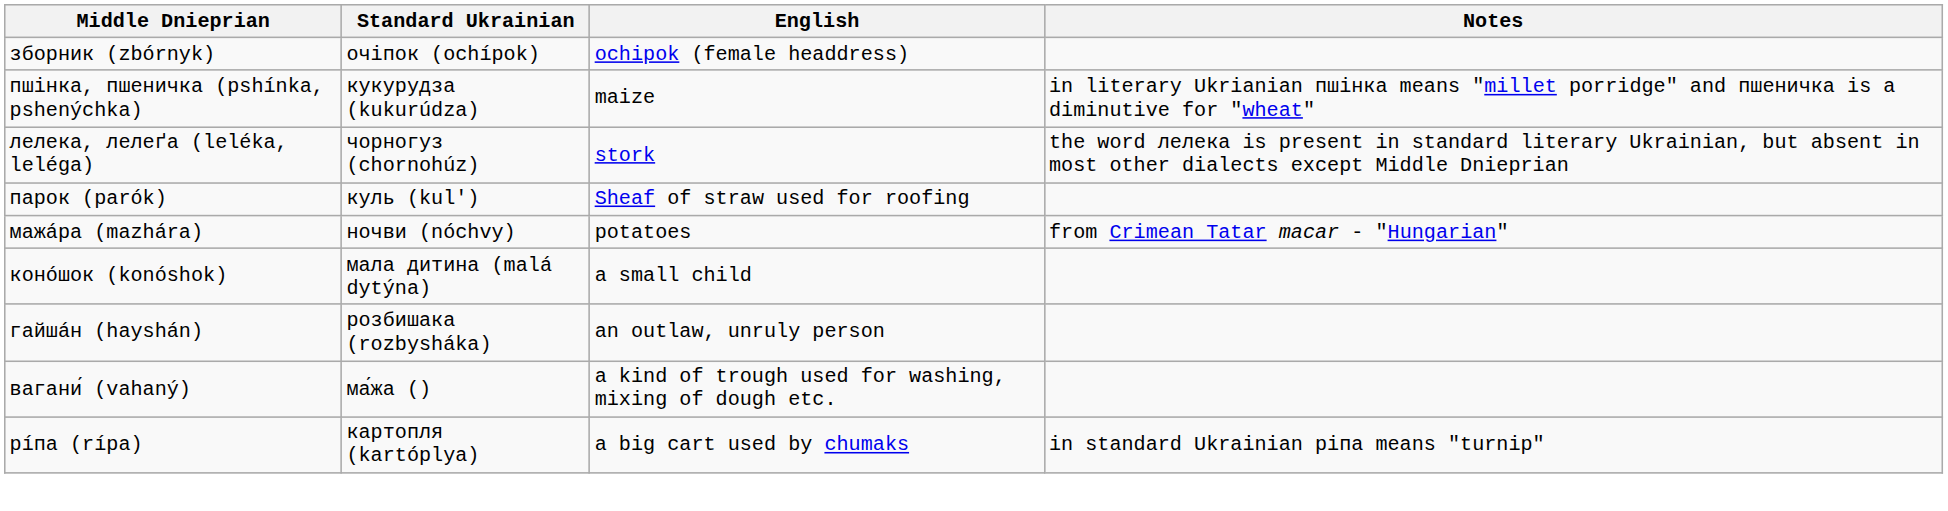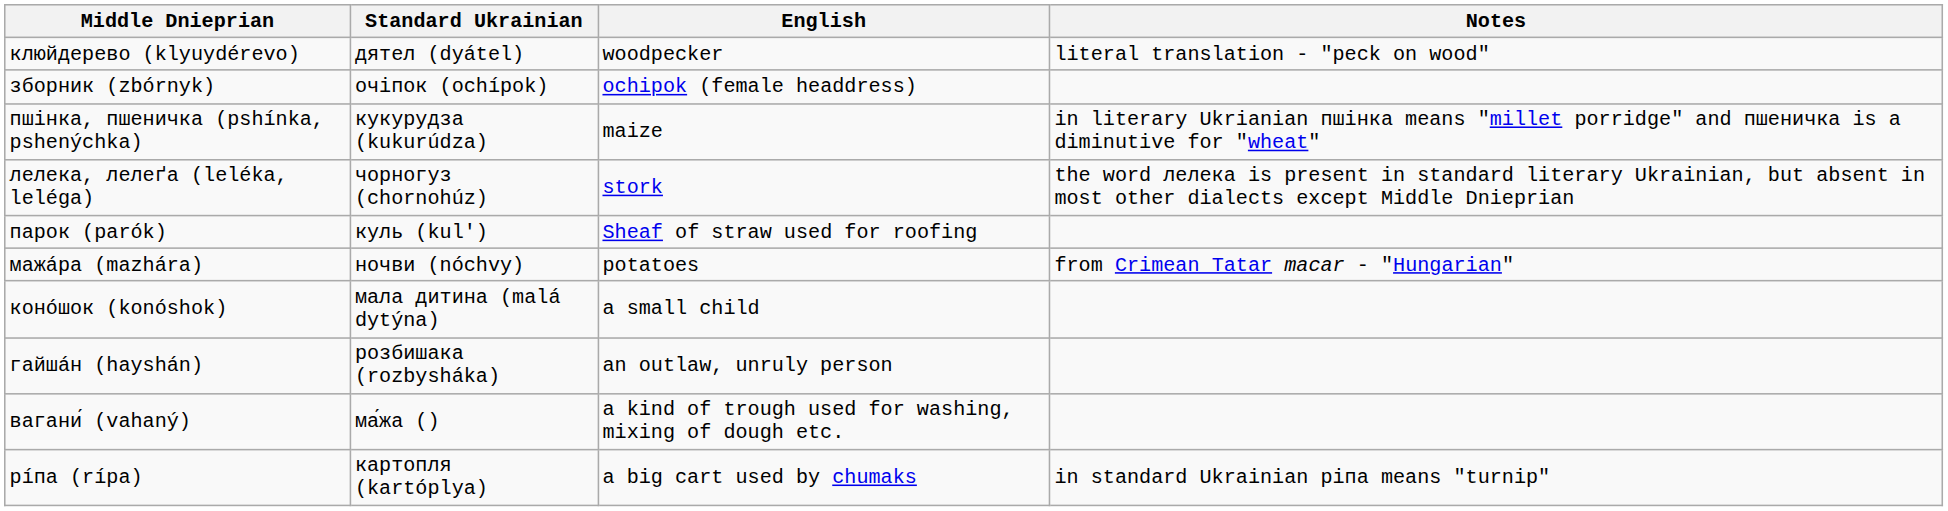+ row: (155, 54)
